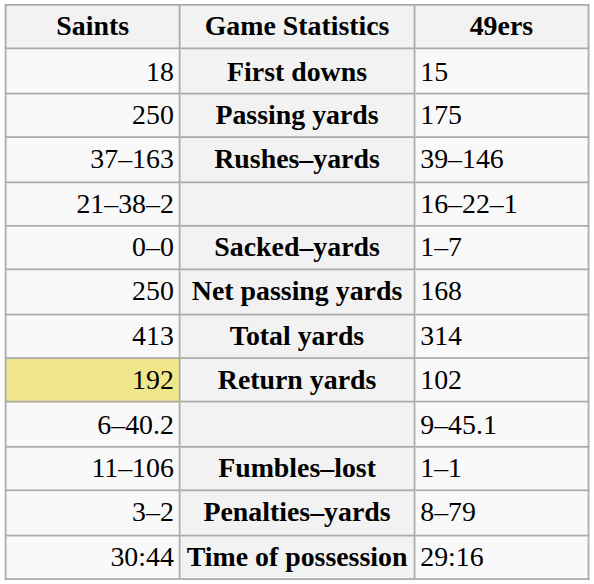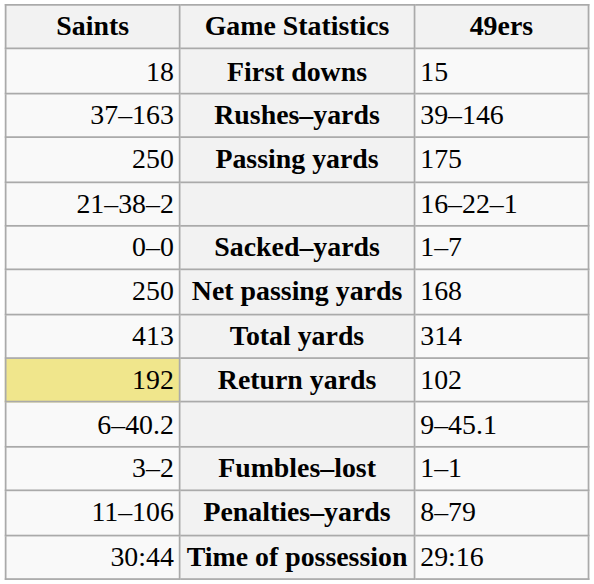rows swapped: (297, 159) <-> (297, 114)
(133, 468) 11–106 -> (153, 468) 3–2
(153, 512) 3–2 -> (133, 512) 11–106
